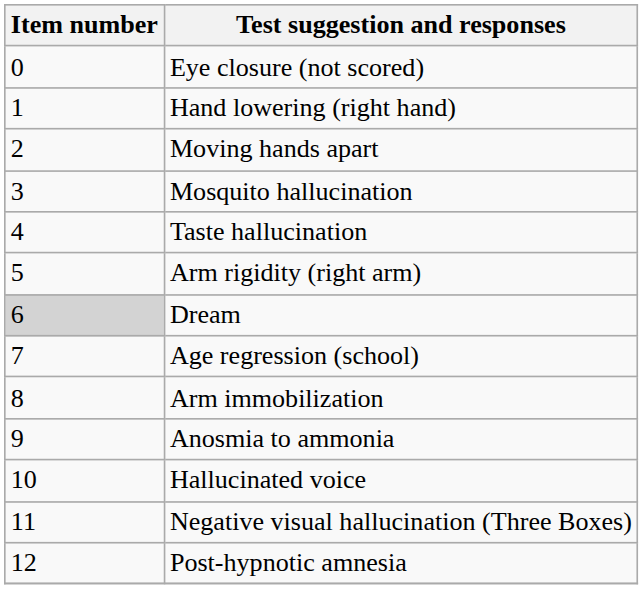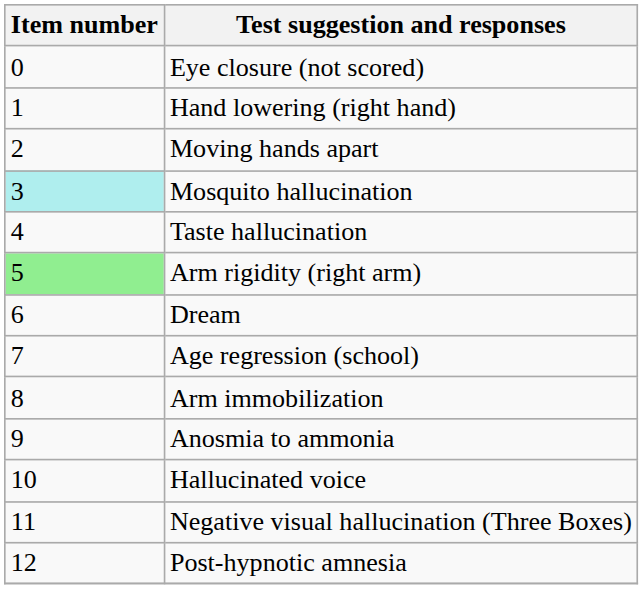(17, 190) no background -> (17, 190) paleturquoise background
(17, 273) no background -> (17, 273) lightgreen background
(17, 314) lightgrey background -> (17, 314) no background
